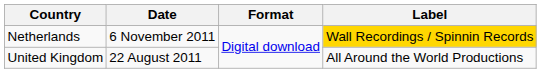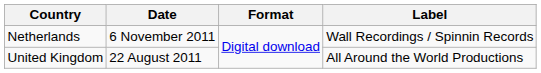(430, 36) gold background -> (430, 36) no background
